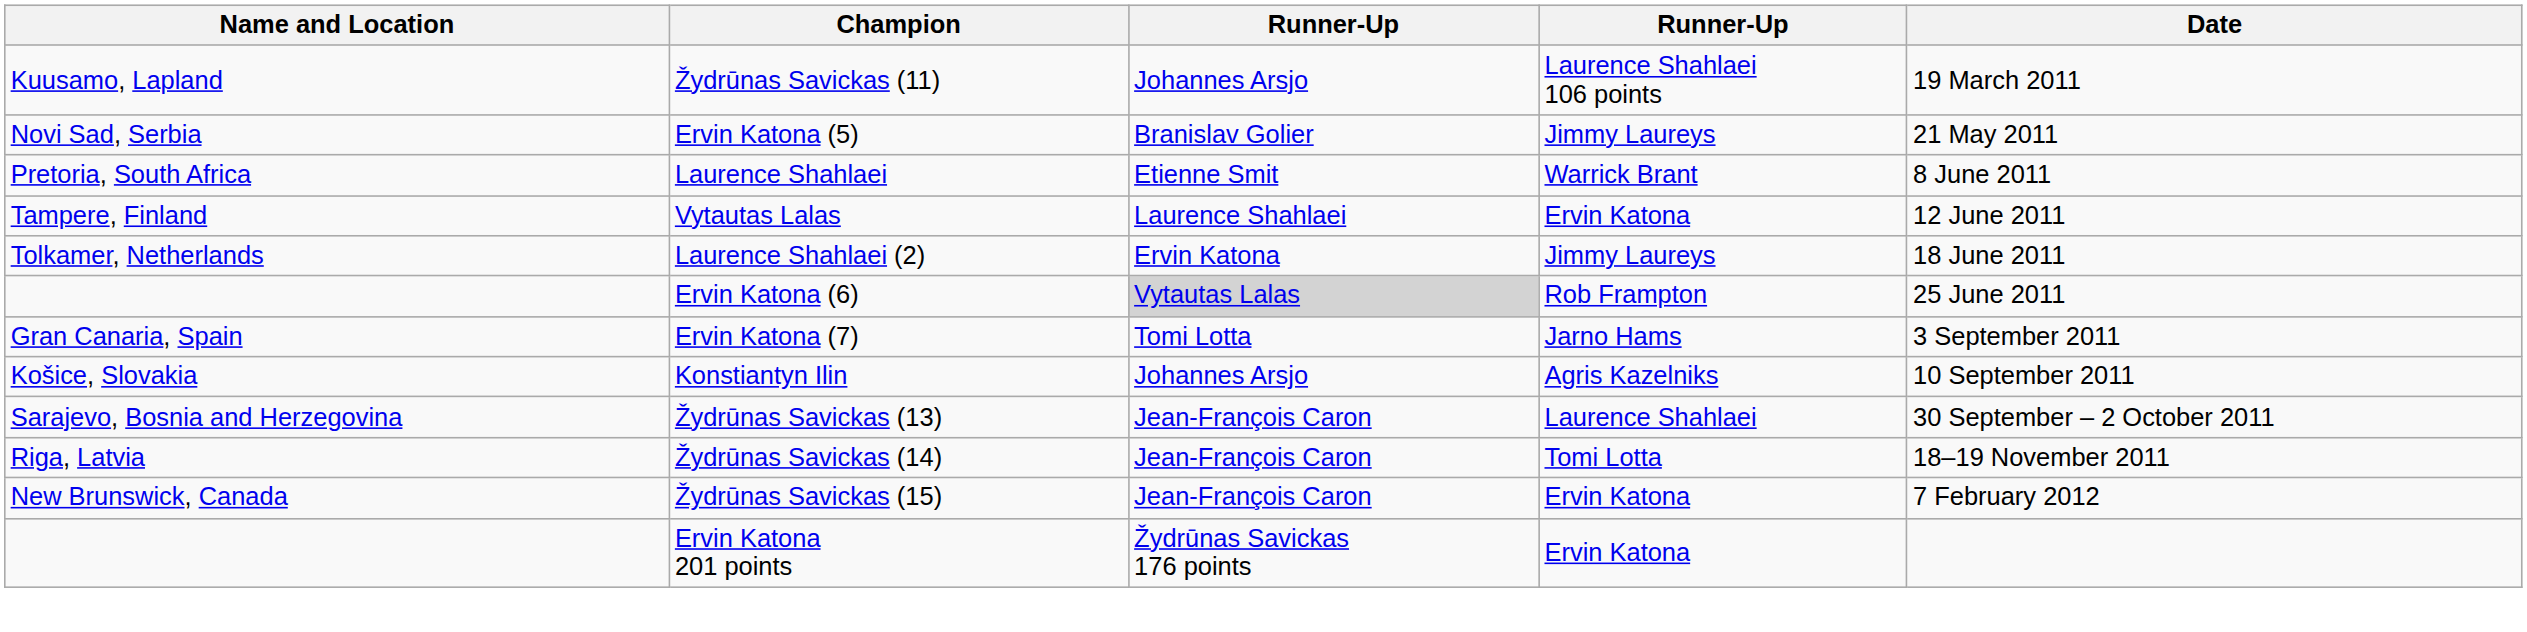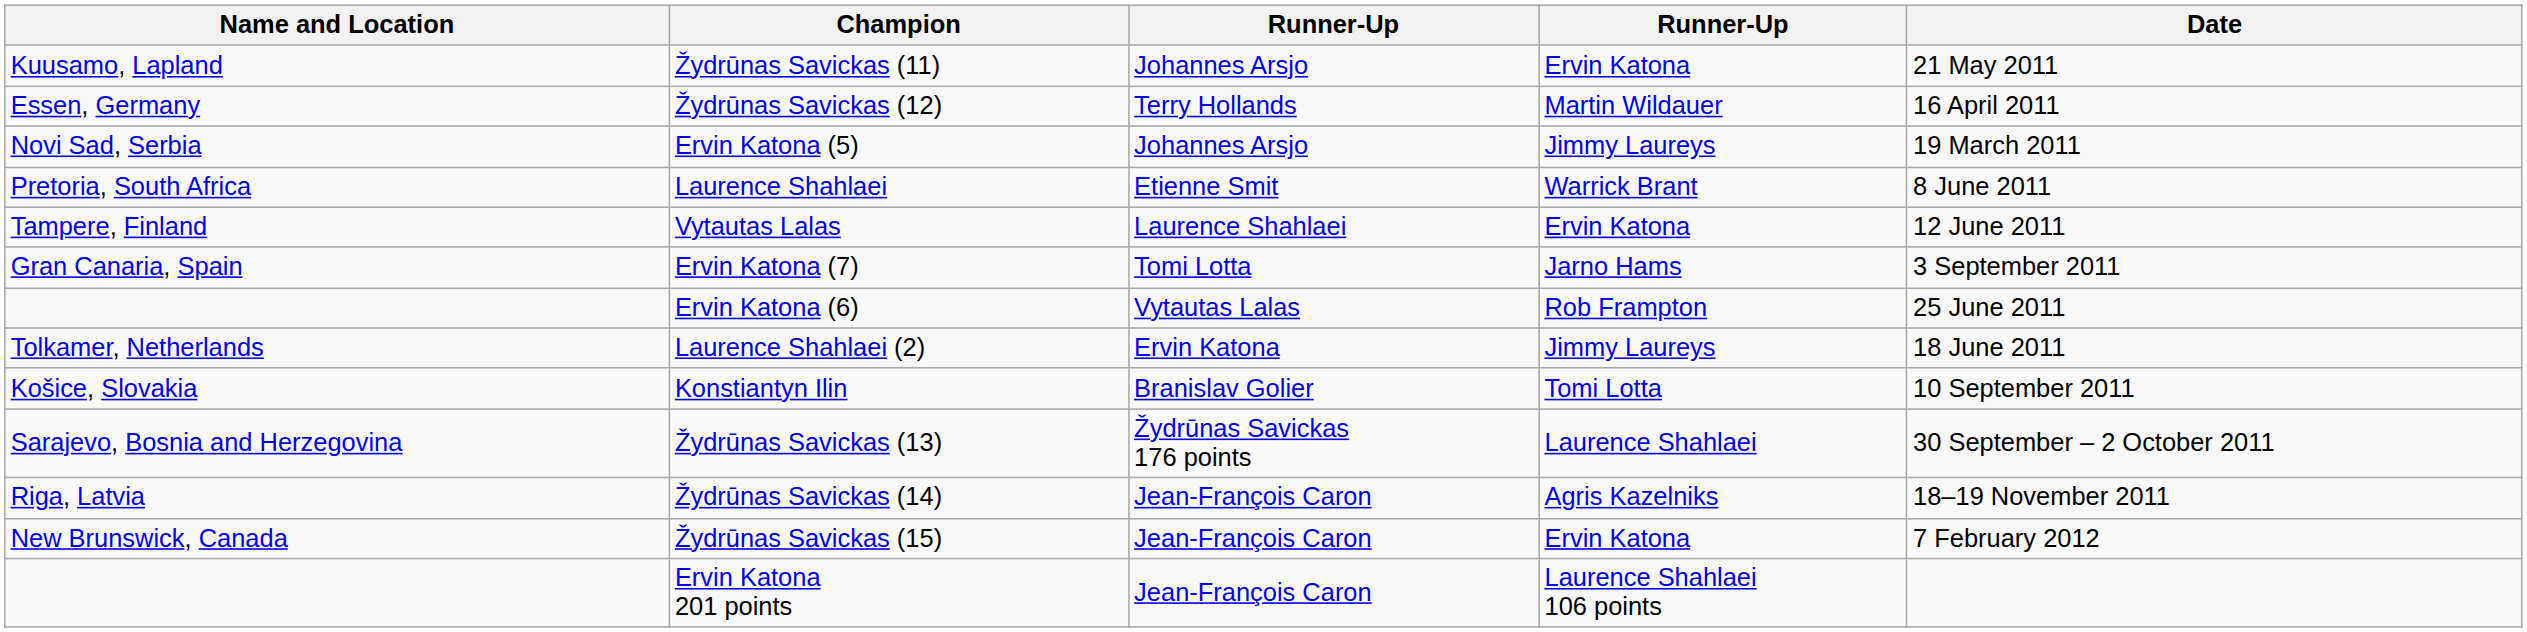(1651, 79) Laurence Shahlaei 106 points -> (1617, 65) Ervin Katona
(1997, 79) 19 March 2011 -> (1986, 65) 21 May 2011
+ row: (809, 105)
(1224, 134) Branislav Golier -> (1221, 146) Johannes Arsjo
(1986, 134) 21 May 2011 -> (1997, 146) 19 March 2011
rows swapped: (800, 255) <-> (767, 336)
(1217, 295) lightgrey background -> (1217, 307) no background
(1221, 376) Johannes Arsjo -> (1224, 388) Branislav Golier
(1631, 376) Agris Kazelniks -> (1603, 388) Tomi Lotta
(1253, 416) Jean-François Caron -> (1242, 442) Žydrūnas Savickas 176 points
(1603, 457) Tomi Lotta -> (1631, 497) Agris Kazelniks
(1242, 552) Žydrūnas Savickas 176 points -> (1253, 592) Jean-François Caron
(1617, 552) Ervin Katona -> (1651, 592) Laurence Shahlaei 106 points
